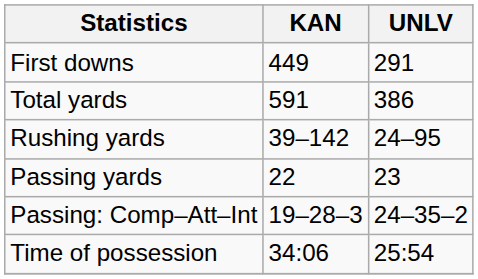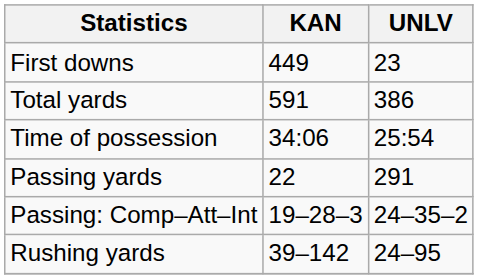(394, 62) 291 -> (387, 62) 23
rows swapped: (88, 138) <-> (114, 253)
(387, 177) 23 -> (394, 177) 291
